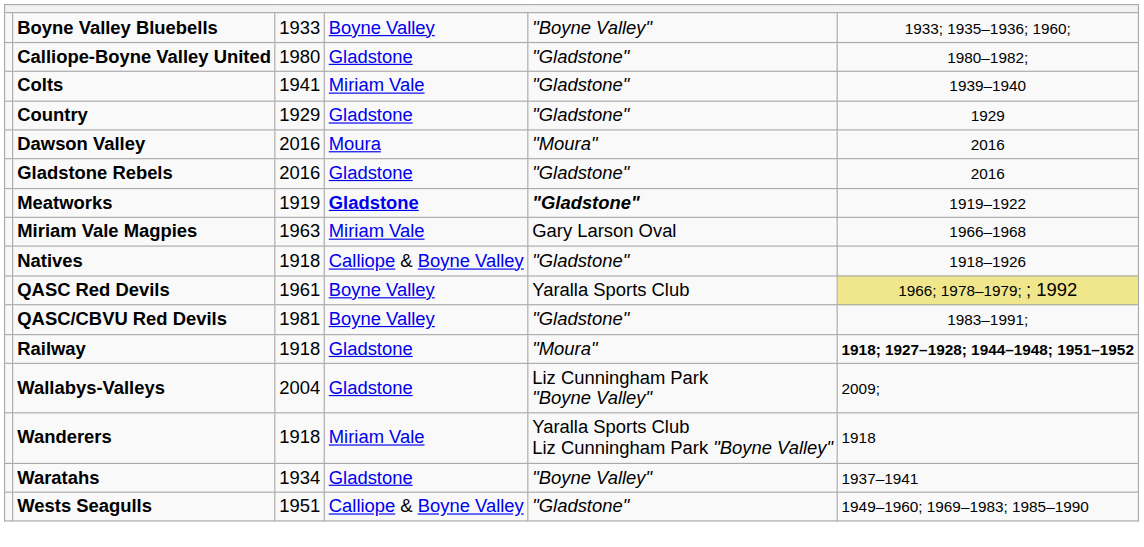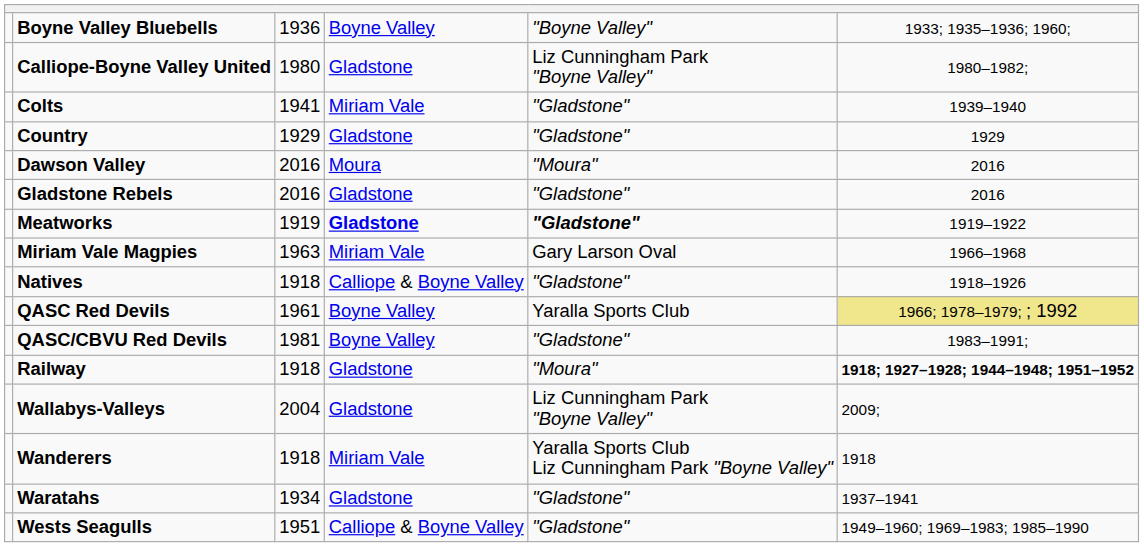(300, 27) 1933 -> (300, 27) 1936
(581, 56) "Gladstone" -> (620, 67) Liz Cunningham Park "Boyne Valley"
(592, 477) "Boyne Valley" -> (581, 498) "Gladstone"
